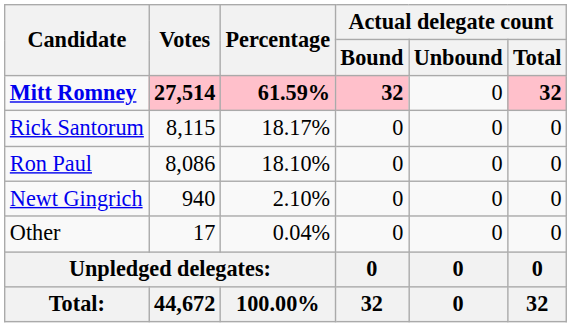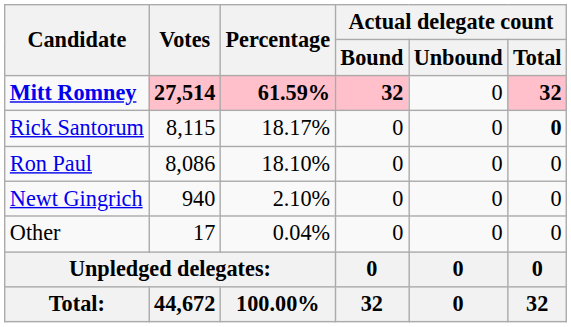(556, 127) normal -> (556, 127) bold
